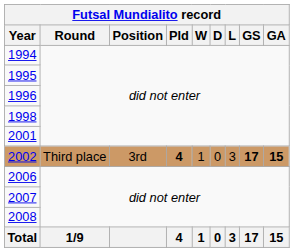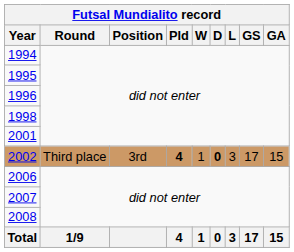(218, 157) normal -> (218, 157) bold
(251, 157) bold -> (251, 157) normal
(276, 157) bold -> (276, 157) normal
